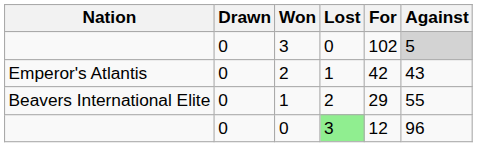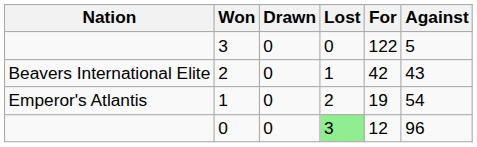columns swapped: (298, 18) <-> (245, 18)
(383, 45) 102 -> (383, 45) 122
(410, 45) lightgrey background -> (410, 45) no background
(78, 73) Emperor's Atlantis -> (109, 73) Beavers International Elite
(109, 100) Beavers International Elite -> (78, 100) Emperor's Atlantis
(378, 100) 29 -> (378, 100) 19
(415, 100) 55 -> (415, 100) 54
